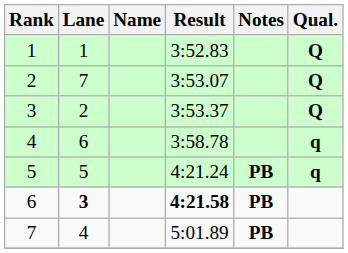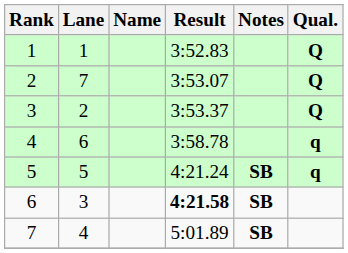(261, 171) PB -> (261, 171) SB
(84, 202) bold -> (84, 202) normal
(261, 202) PB -> (261, 202) SB
(261, 232) PB -> (261, 232) SB
